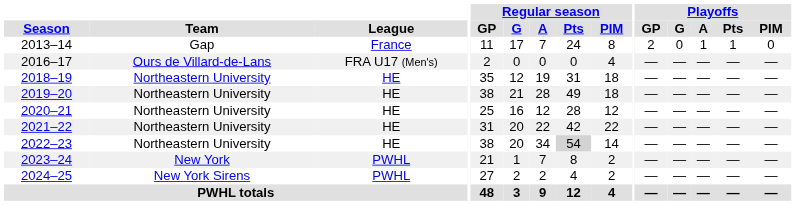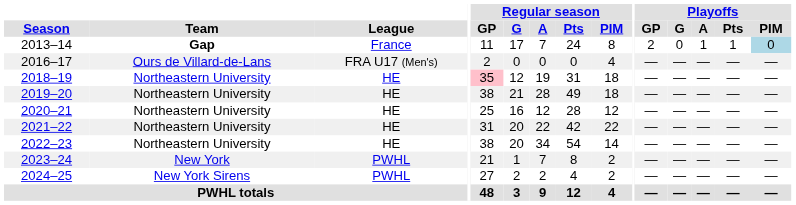(202, 45) normal -> (202, 45) bold
(771, 45) no background -> (771, 45) lightblue background
(487, 77) no background -> (487, 77) pink background
(574, 143) lightgrey background -> (574, 143) no background
